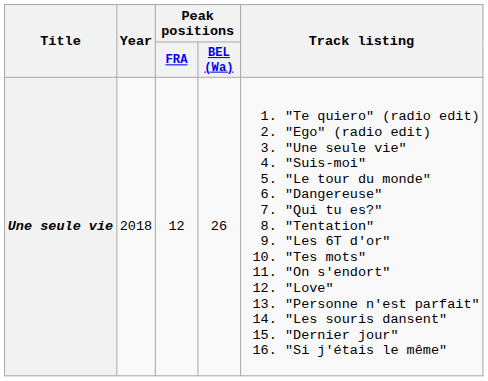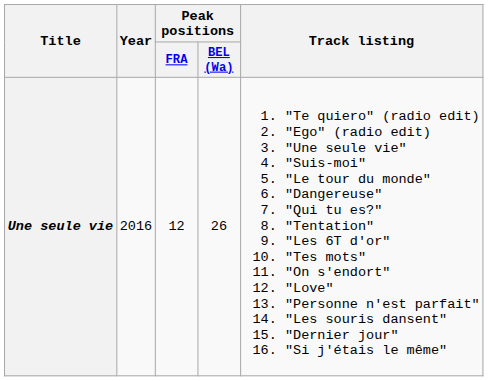(136, 226) 2018 -> (136, 226) 2016
